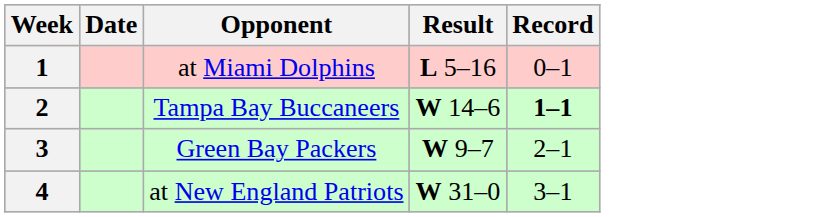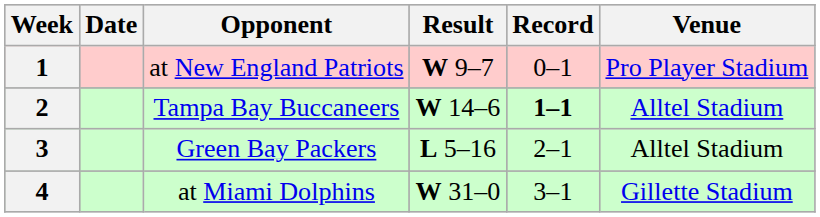+ column: (707, 25)
(276, 66) at Miami Dolphins -> (276, 66) at New England Patriots
(458, 66) L 5–16 -> (458, 66) W 9–7
(458, 149) W 9–7 -> (458, 149) L 5–16
(276, 190) at New England Patriots -> (276, 190) at Miami Dolphins
